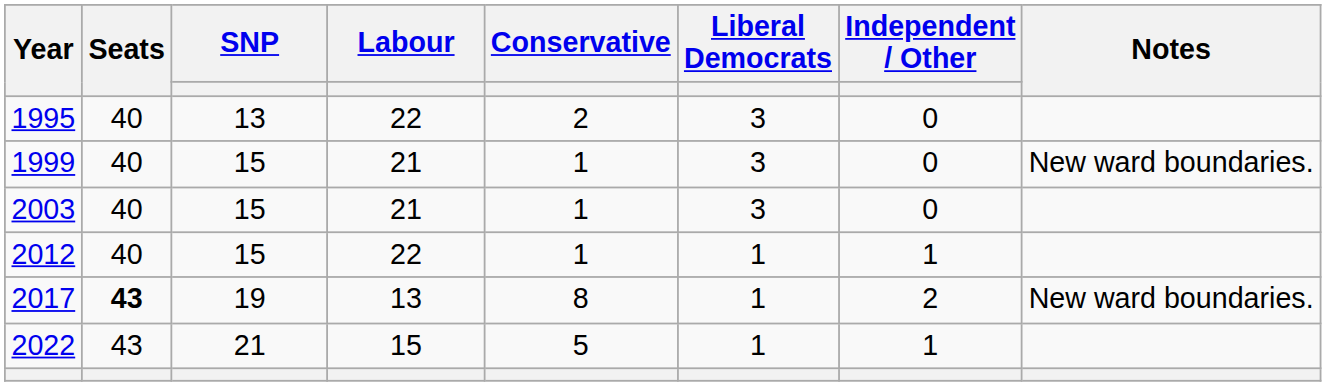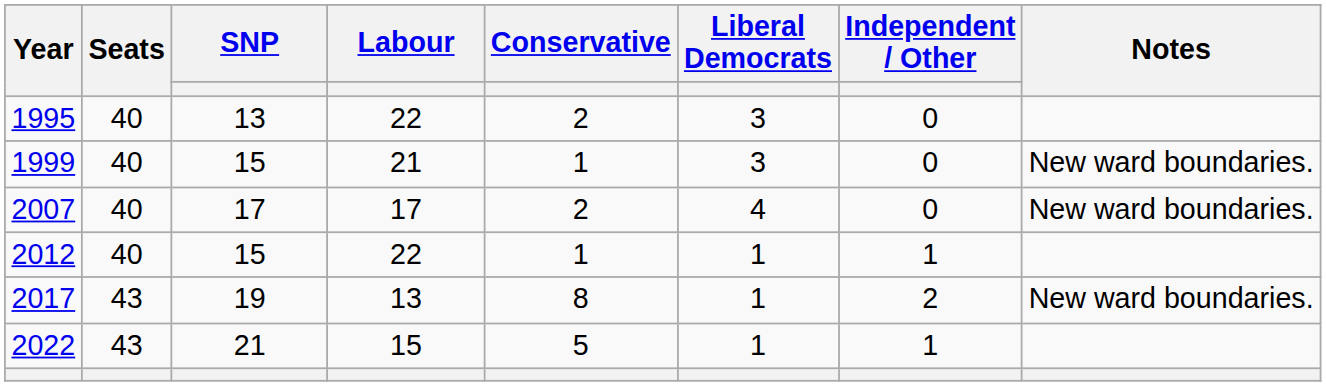- row: (43, 208)
+ row: (43, 208)
(127, 299) bold -> (127, 299) normal
